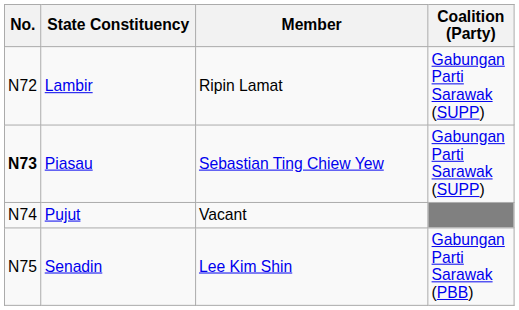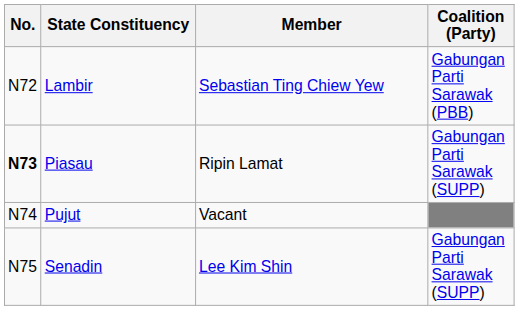(241, 85) Ripin Lamat -> (291, 85) Sebastian Ting Chiew Yew
(468, 85) Gabungan Parti Sarawak (SUPP) -> (468, 85) Gabungan Parti Sarawak (PBB)
(291, 163) Sebastian Ting Chiew Yew -> (241, 163) Ripin Lamat
(468, 266) Gabungan Parti Sarawak (PBB) -> (468, 266) Gabungan Parti Sarawak (SUPP)
